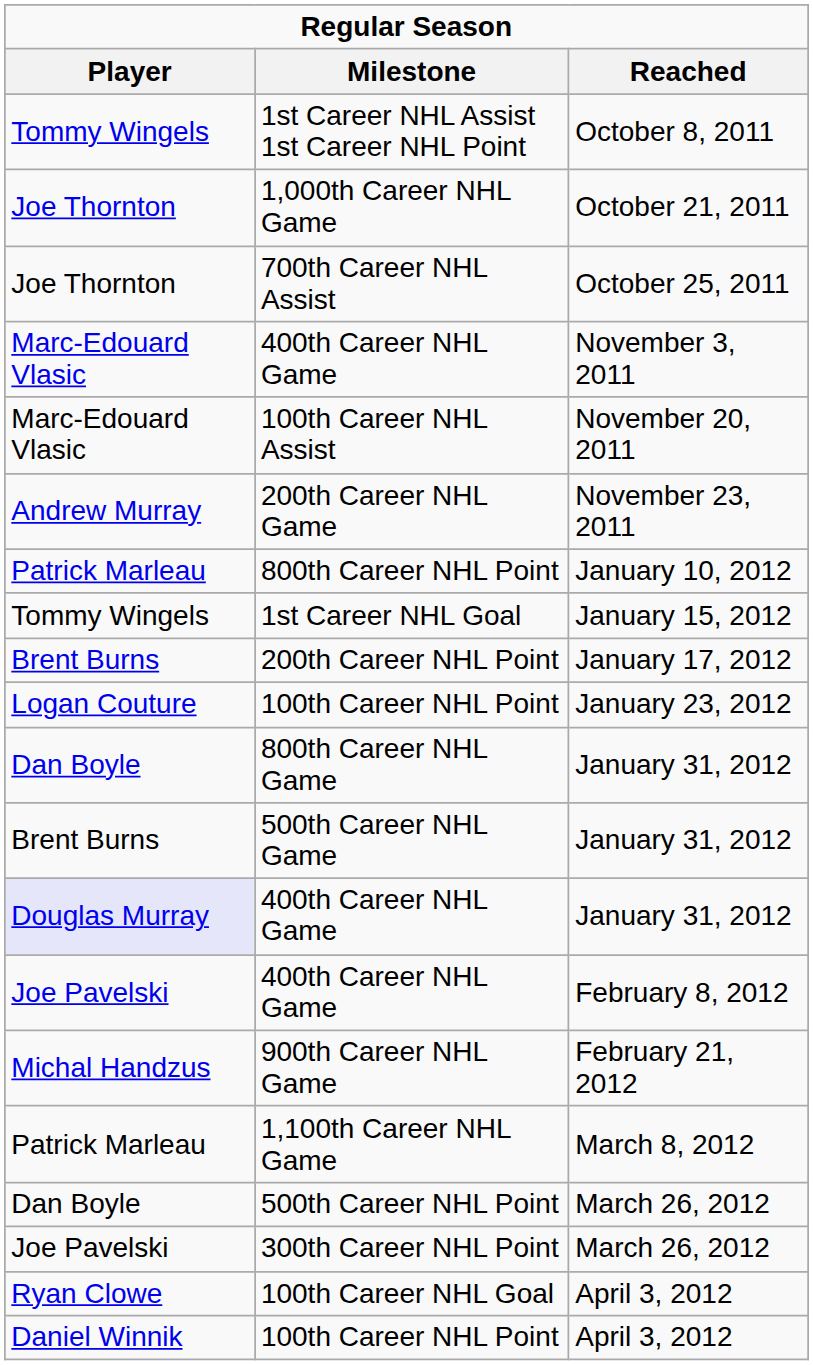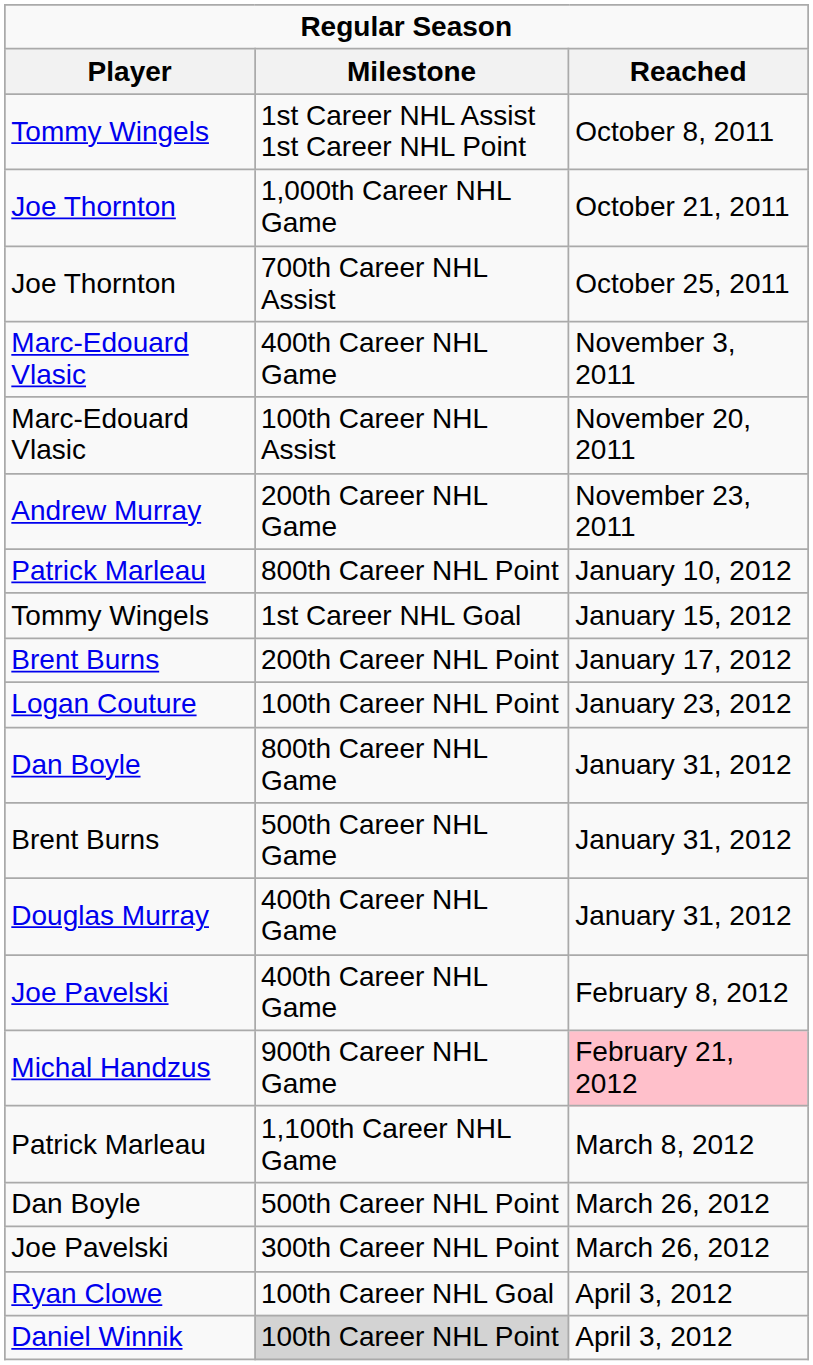(110, 916) lavender background -> (110, 916) no background
(655, 1067) no background -> (655, 1067) pink background
(410, 1337) no background -> (410, 1337) lightgrey background
